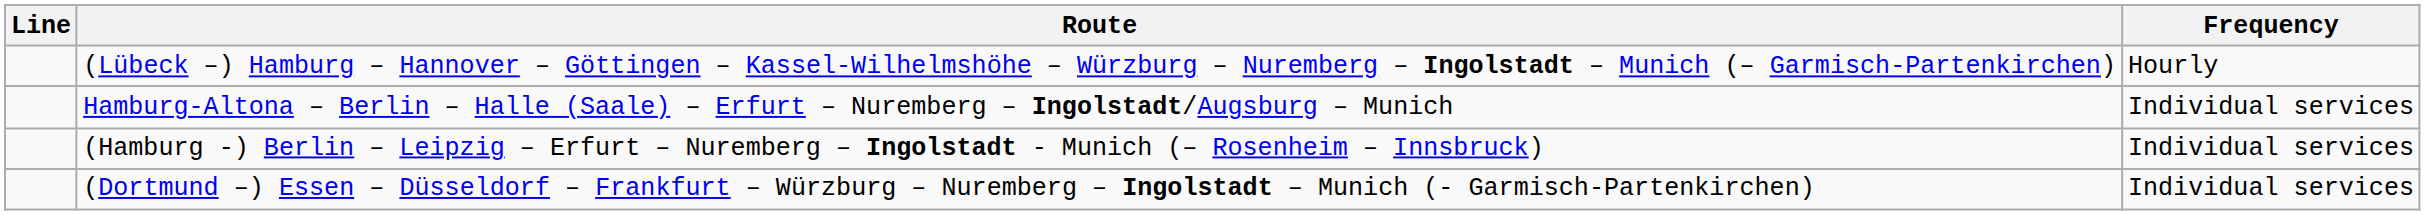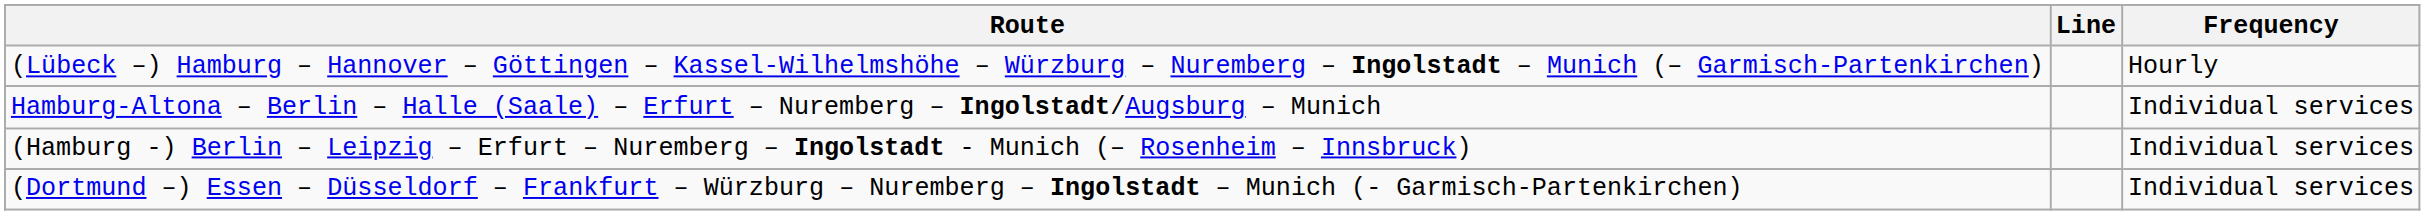columns swapped: (41, 25) <-> (1100, 25)
